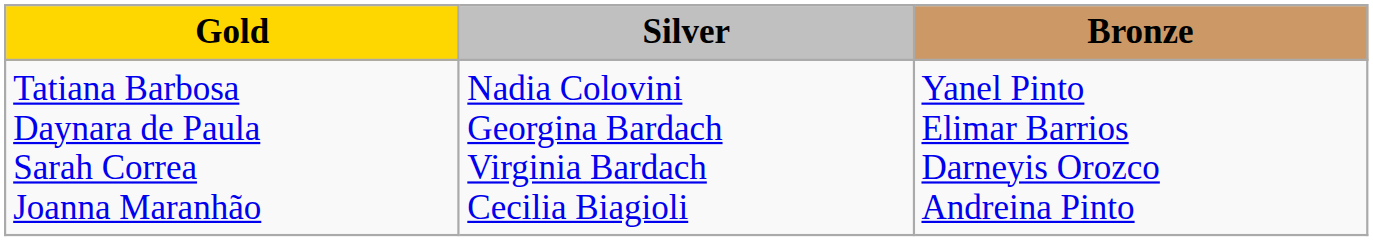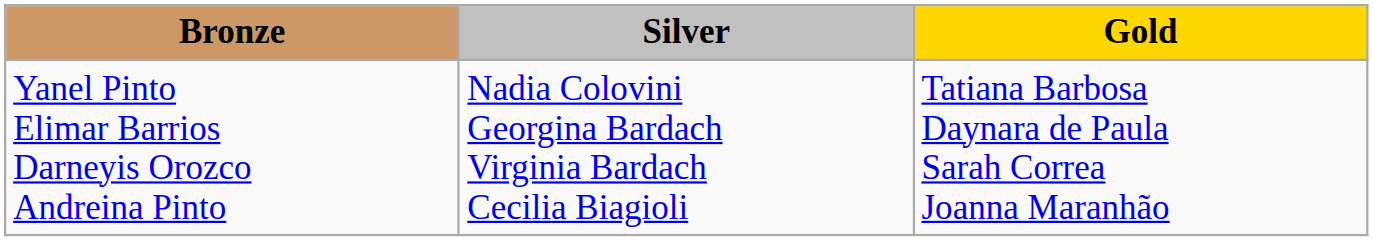columns swapped: (232, 32) <-> (1140, 32)
